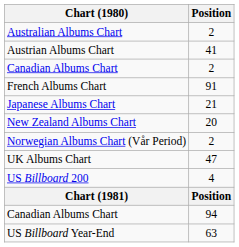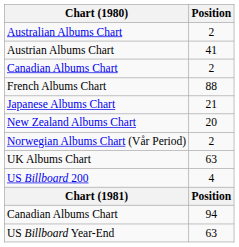(211, 86) 91 -> (211, 86) 88
(211, 159) 47 -> (211, 159) 63
